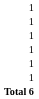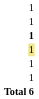(31, 36) normal -> (31, 36) bold
(31, 50) no background -> (31, 50) khaki background
